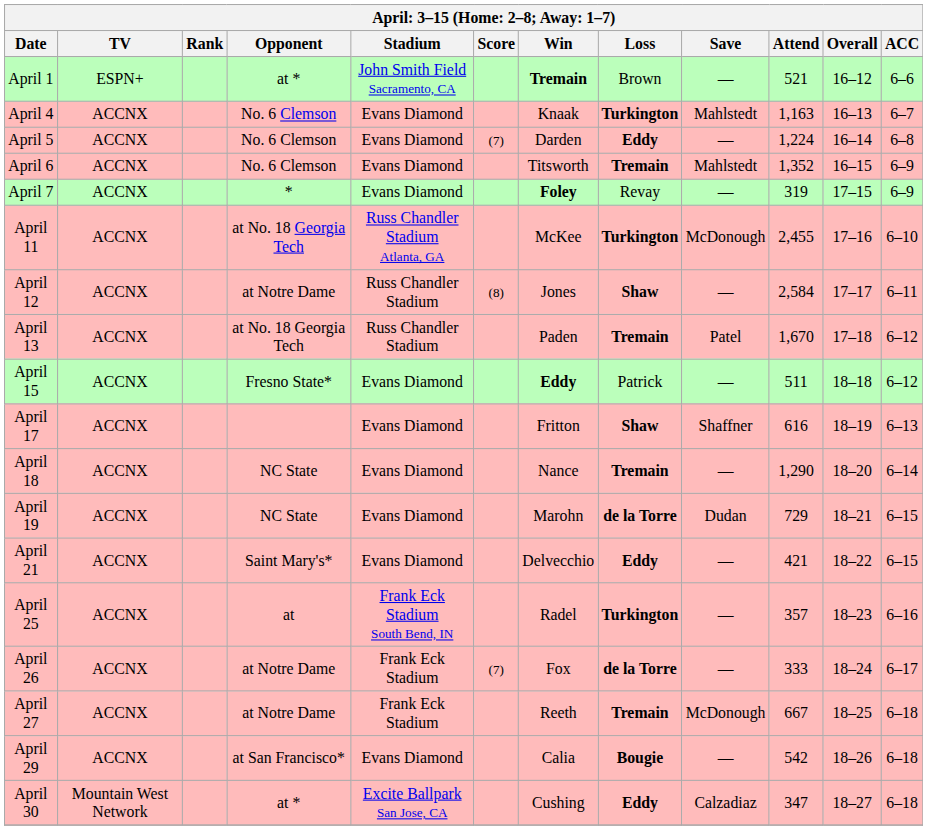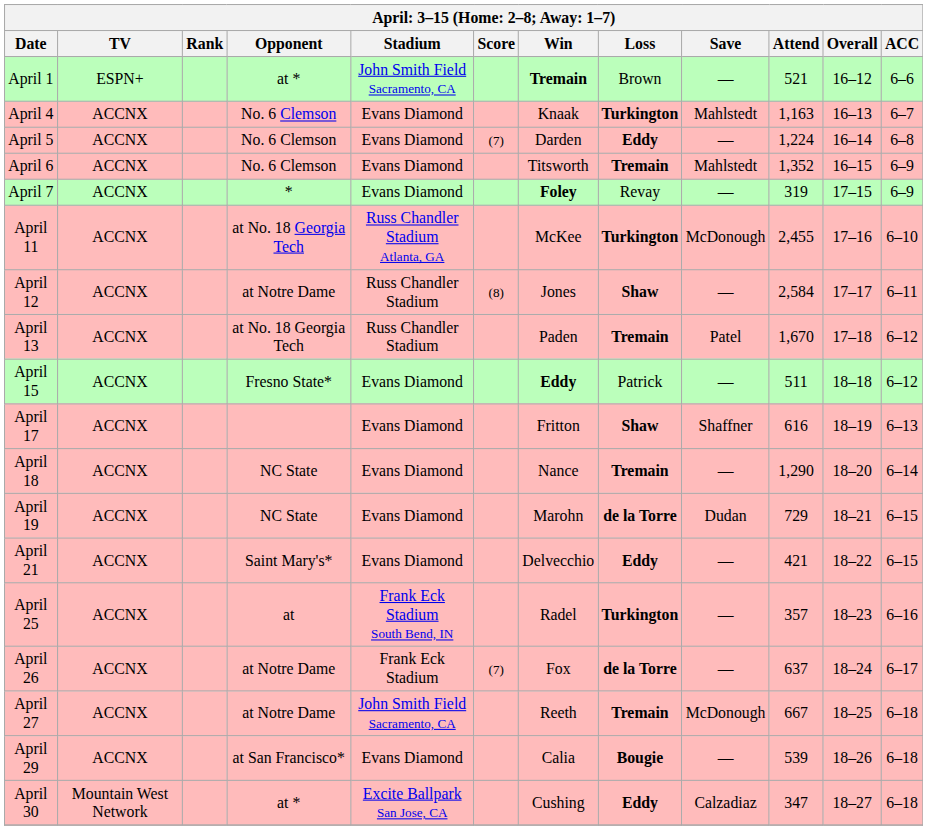(796, 668) 333 -> (796, 668) 637
(412, 713) Frank Eck Stadium -> (412, 713) John Smith Field Sacramento, CA
(796, 758) 542 -> (796, 758) 539
